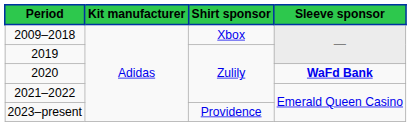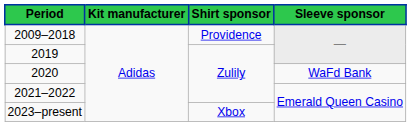(231, 34) Xbox -> (231, 34) Providence
(340, 73) bold -> (340, 73) normal
(231, 112) Providence -> (231, 112) Xbox
